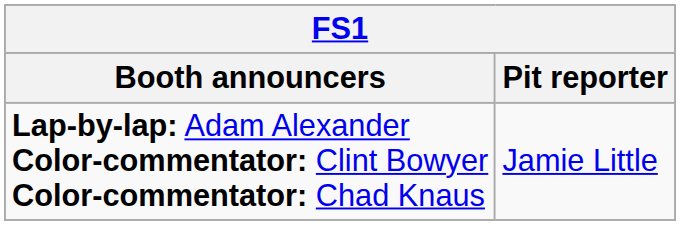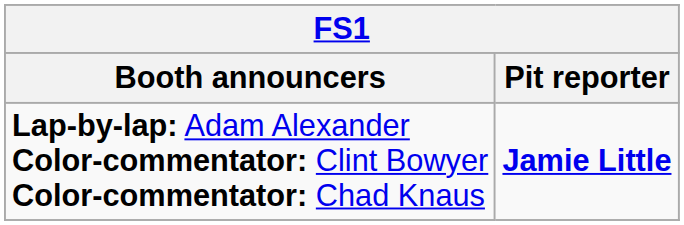(580, 160) normal -> (587, 160) bold
